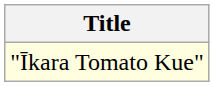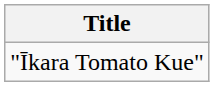(107, 61) lightyellow background -> (107, 61) no background
